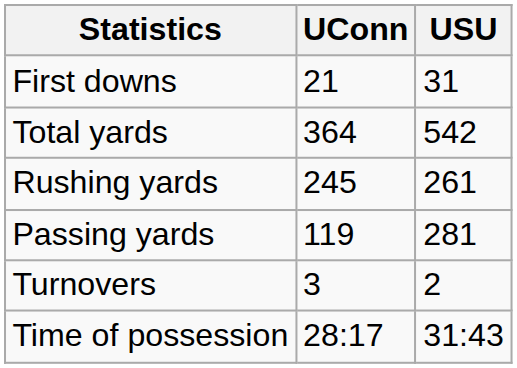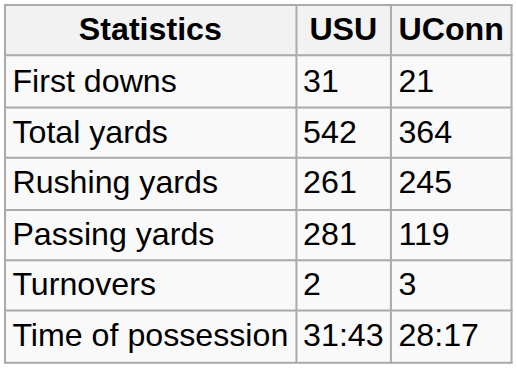columns swapped: (356, 30) <-> (464, 30)
